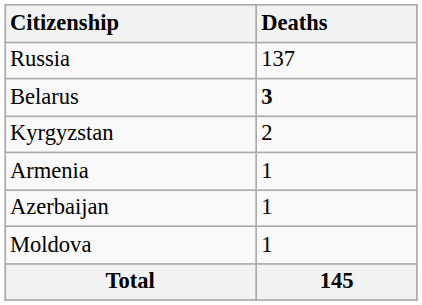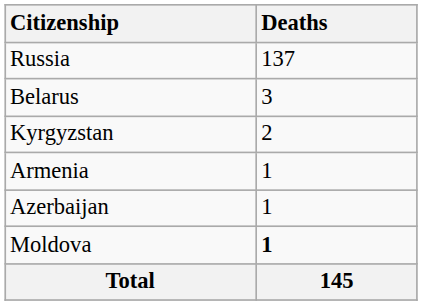(267, 96) bold -> (267, 96) normal
(267, 244) normal -> (267, 244) bold
